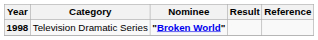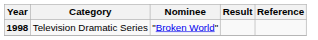(189, 27) bold -> (185, 27) normal
